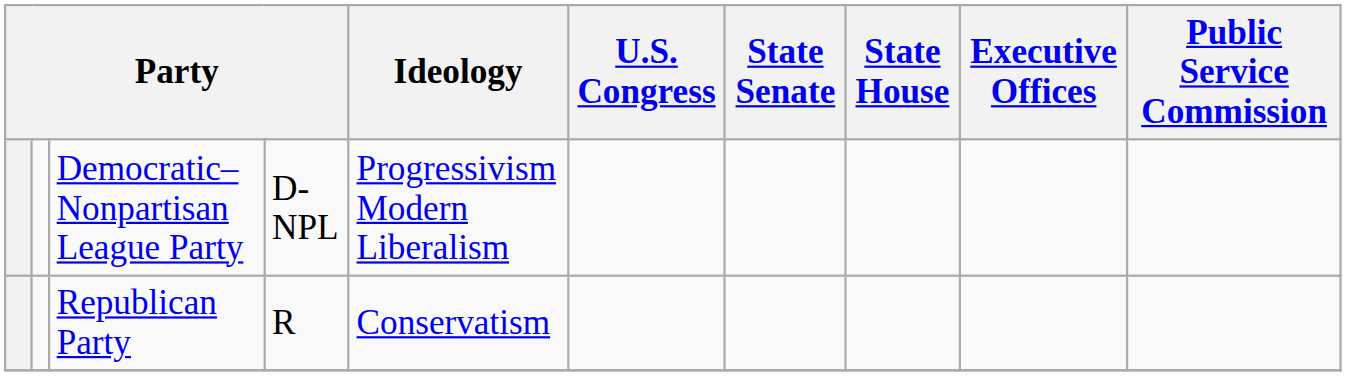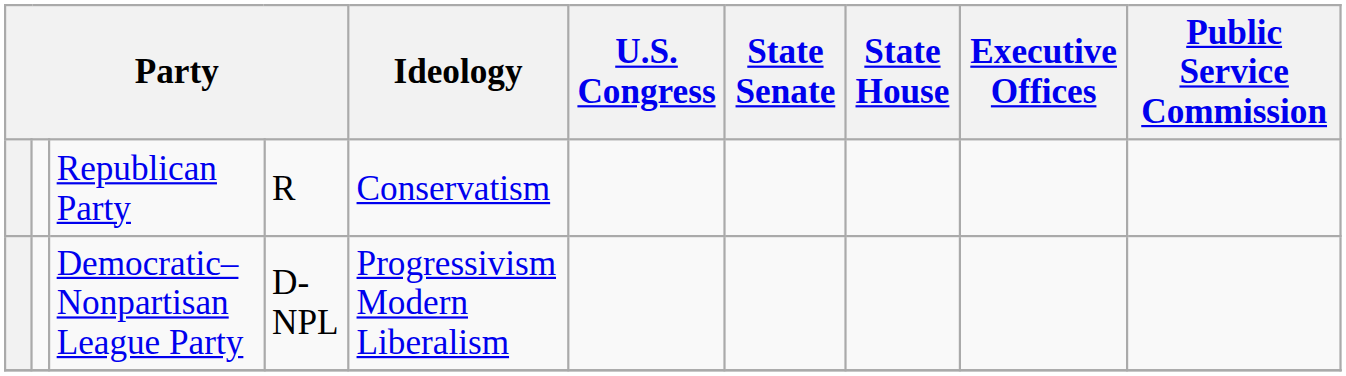rows swapped: (150, 207) <-> (137, 322)
